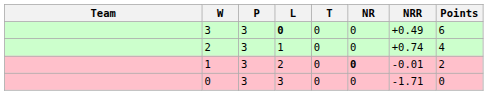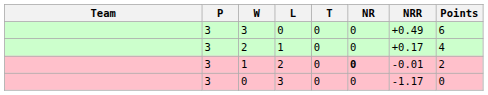columns swapped: (257, 13) <-> (220, 13)
(280, 30) bold -> (280, 30) normal
(408, 47) +0.74 -> (408, 47) +0.17
(408, 82) -1.71 -> (408, 82) -1.17
